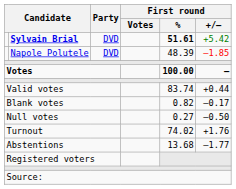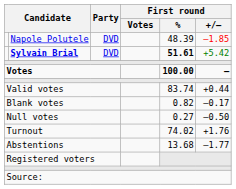rows swapped: (44, 40) <-> (50, 54)
